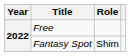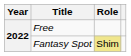(108, 43) no background -> (108, 43) khaki background
